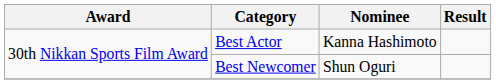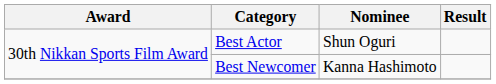(380, 41) Kanna Hashimoto -> (359, 41) Shun Oguri
(359, 66) Shun Oguri -> (380, 66) Kanna Hashimoto
